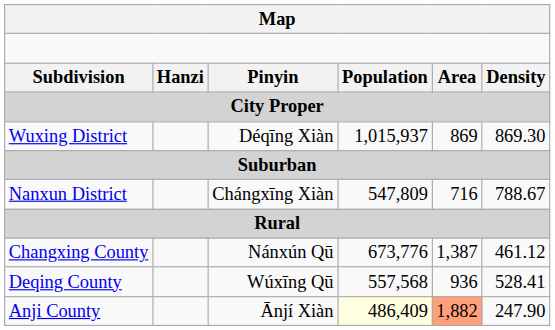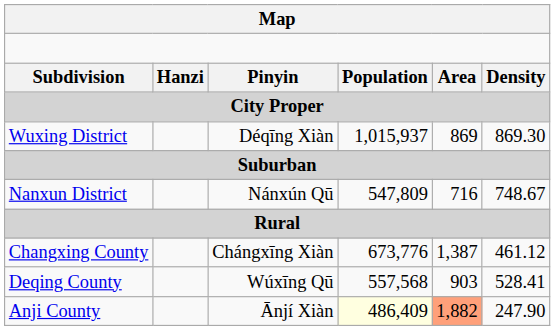(273, 194) Chángxīng Xiàn -> (291, 194) Nánxún Qū
(520, 194) 788.67 -> (520, 194) 748.67
(291, 252) Nánxún Qū -> (273, 252) Chángxīng Xiàn
(464, 281) 936 -> (464, 281) 903
